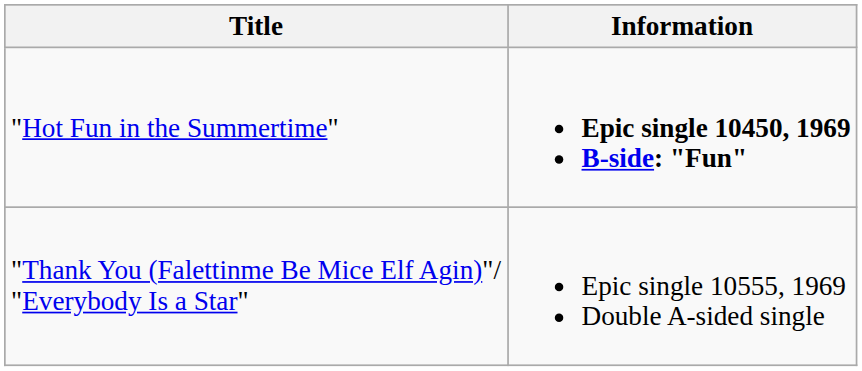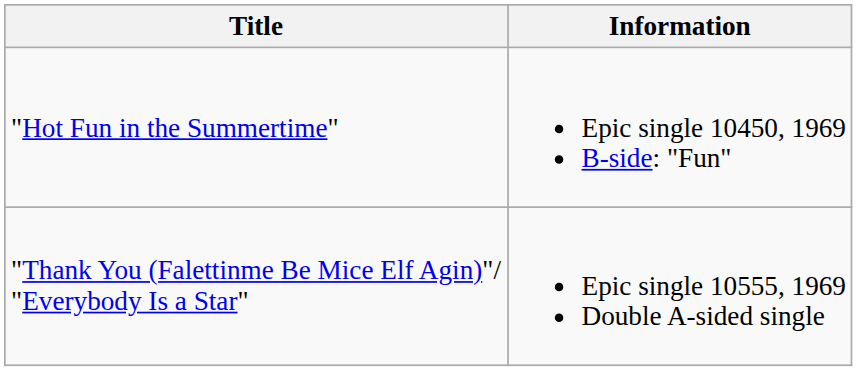(682, 143) bold -> (680, 143) normal
